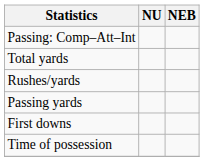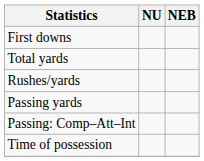rows swapped: (39, 123) <-> (72, 37)
